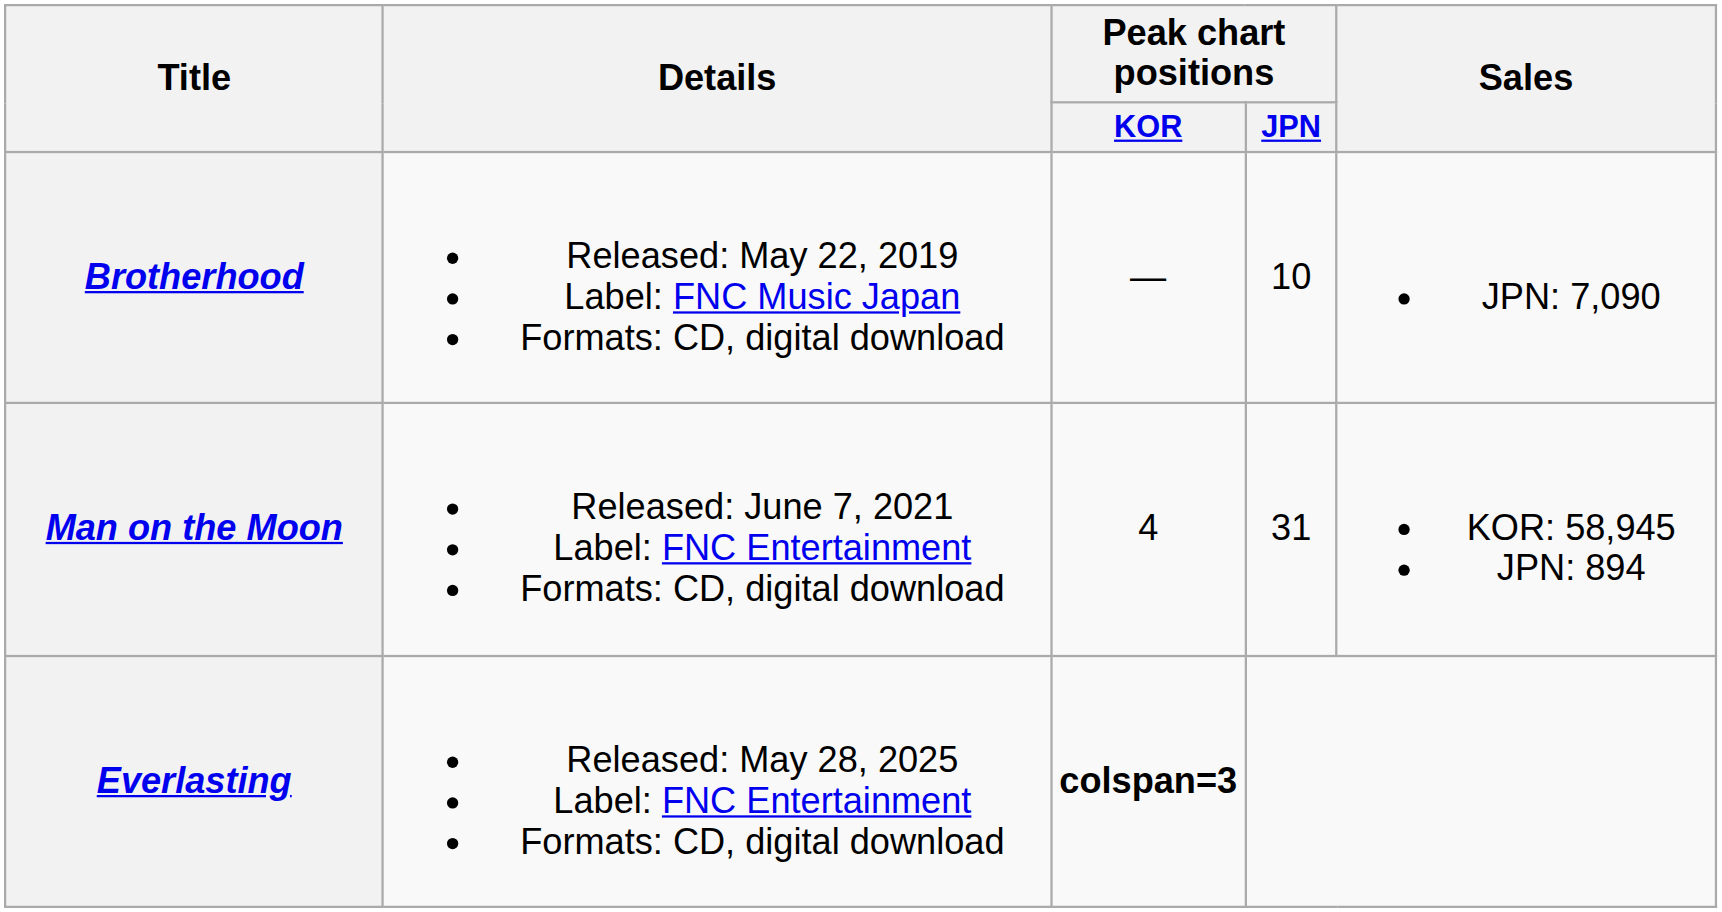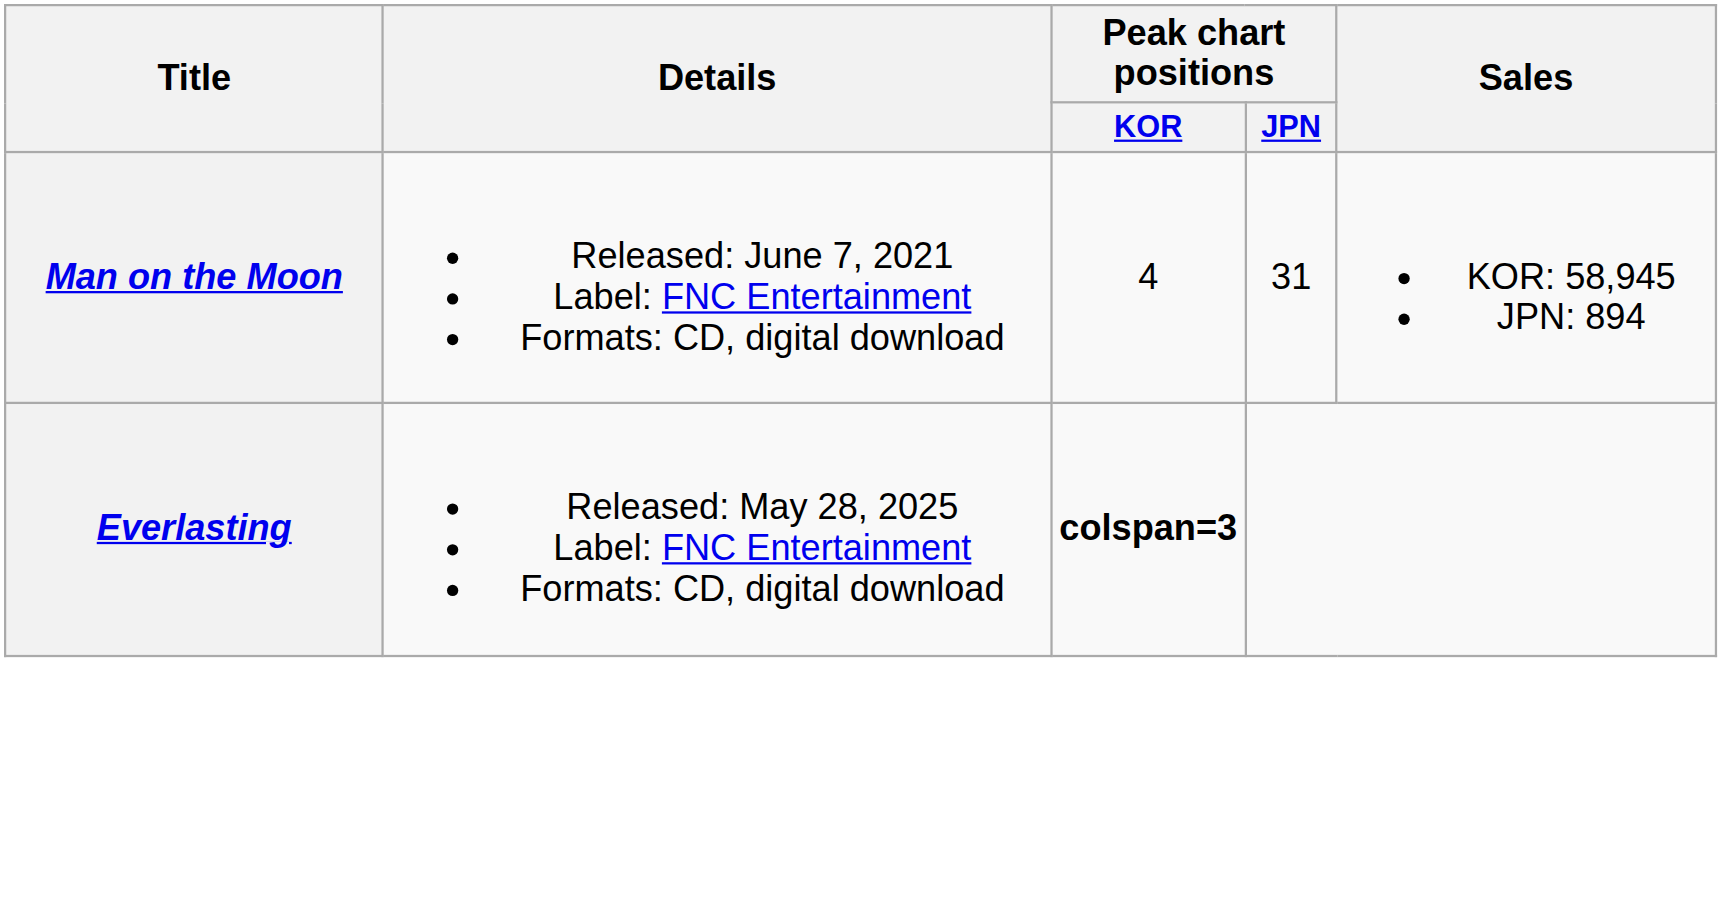- row: (194, 276)
